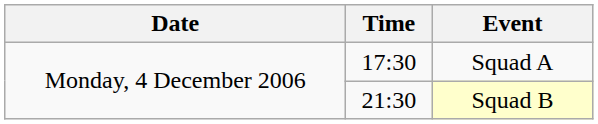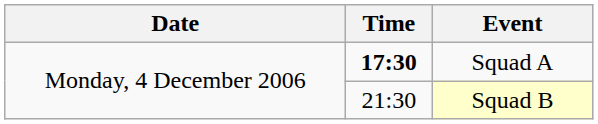(389, 61) normal -> (389, 61) bold
